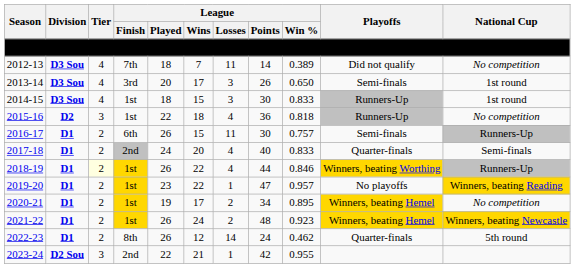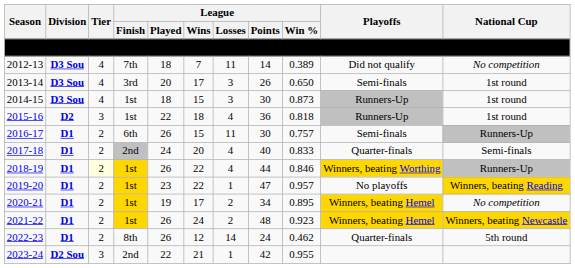(301, 99) 0.833 -> (301, 99) 0.873
(506, 116) No competition -> (506, 116) 1st round
